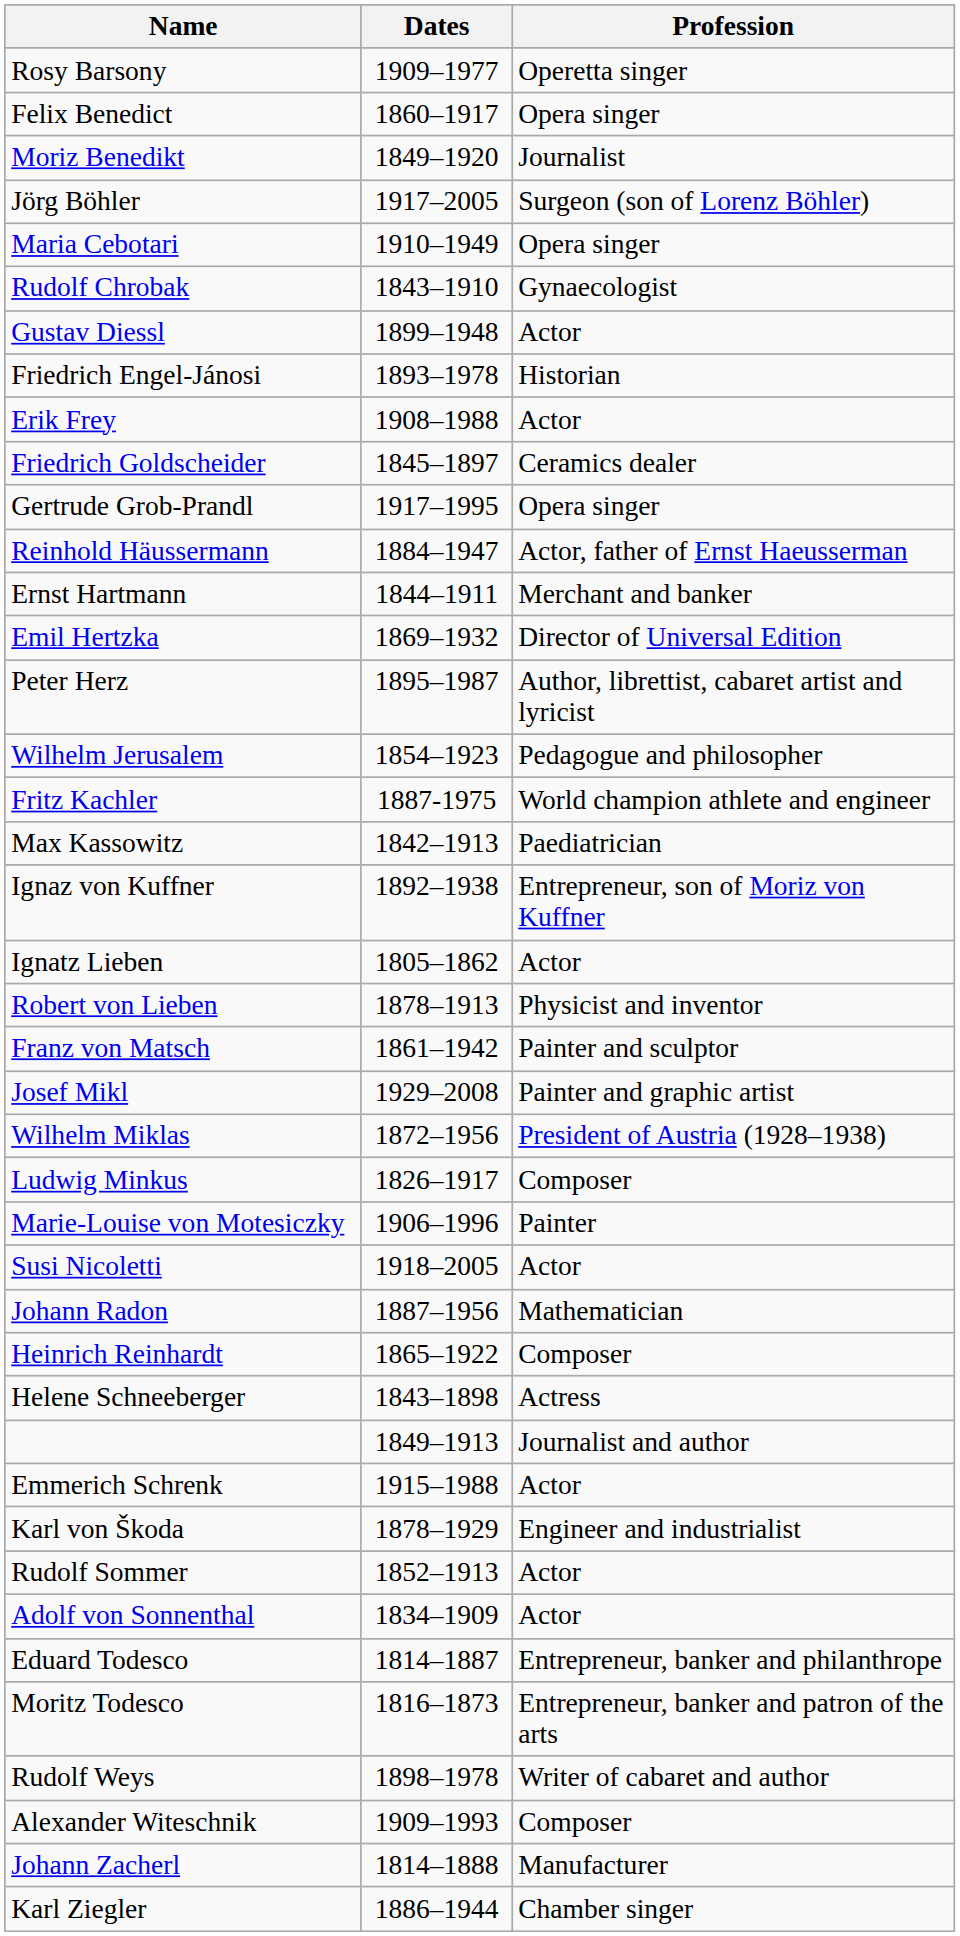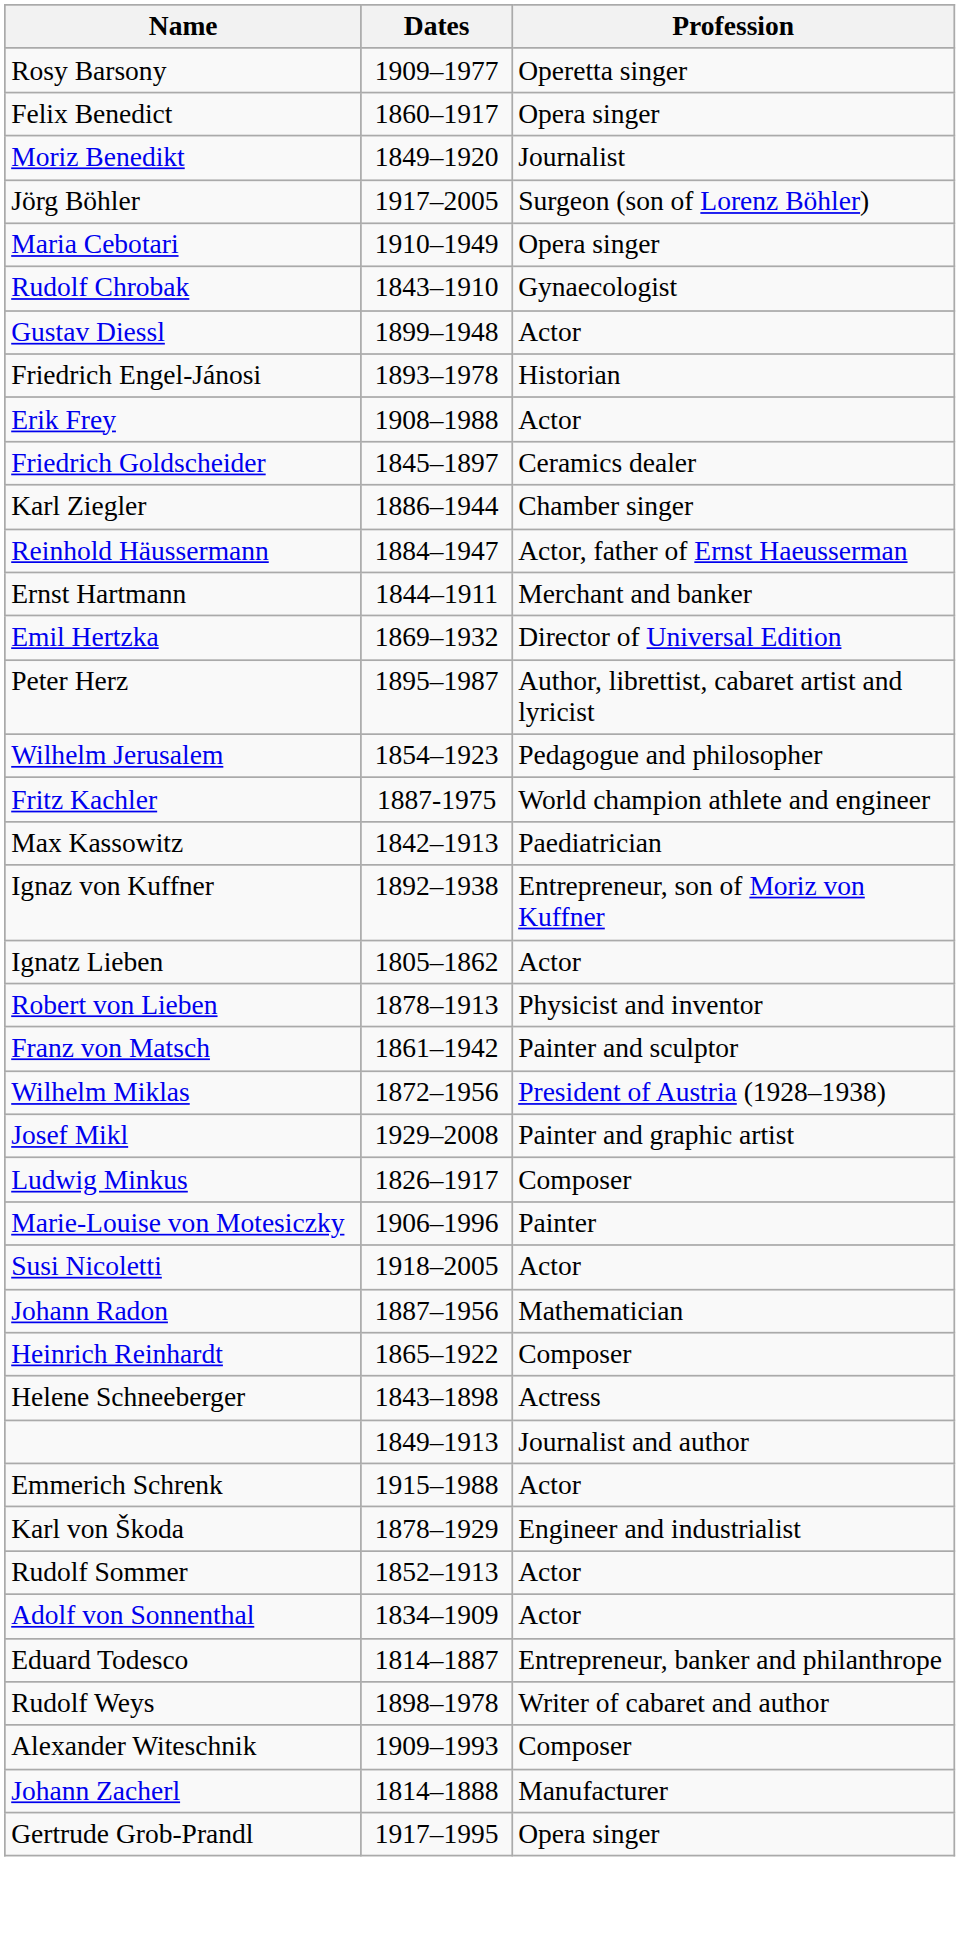rows swapped: (132, 506) <-> (79, 1908)
rows swapped: (70, 1092) <-> (100, 1135)
- row: (97, 1703)
